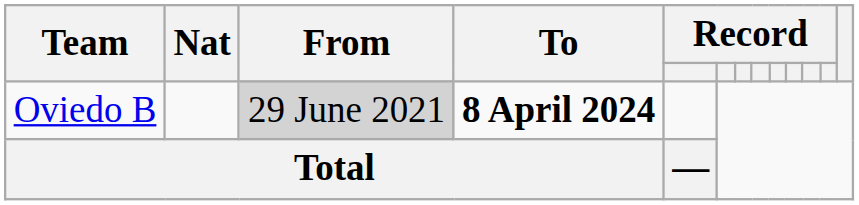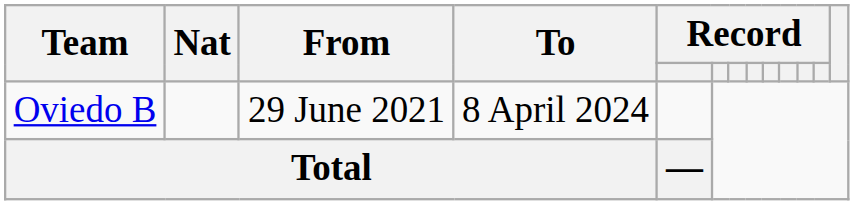(347, 109) lightgrey background -> (347, 109) no background
(559, 109) bold -> (556, 109) normal
